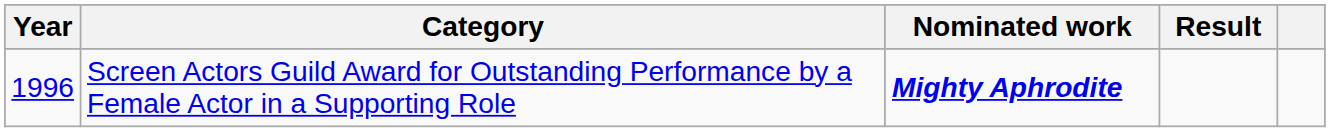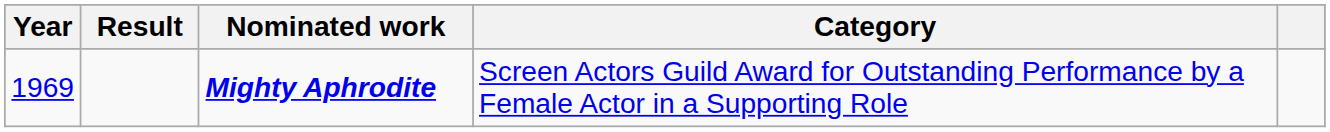columns swapped: (483, 26) <-> (1218, 26)
(43, 87) 1996 -> (43, 87) 1969
